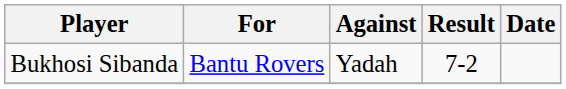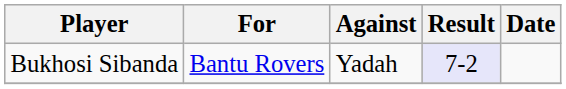(461, 63) no background -> (461, 63) lavender background
